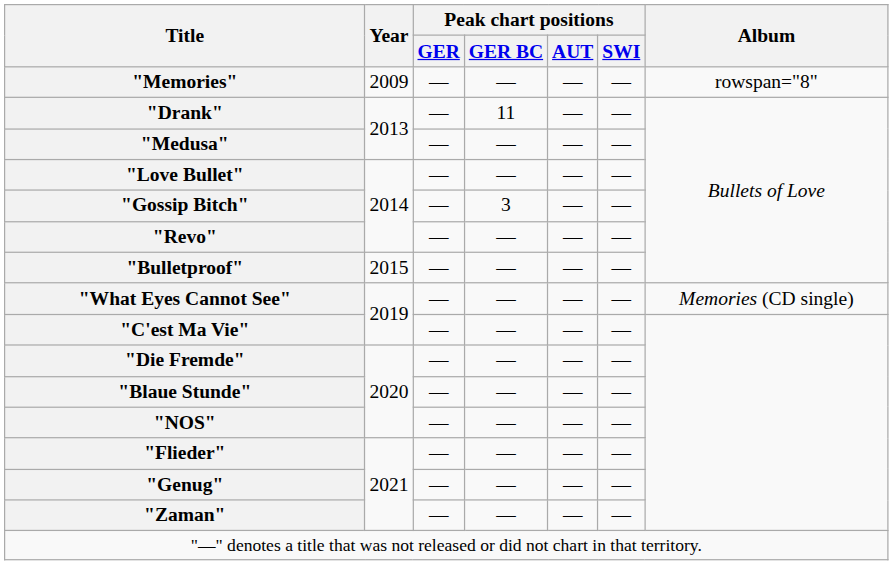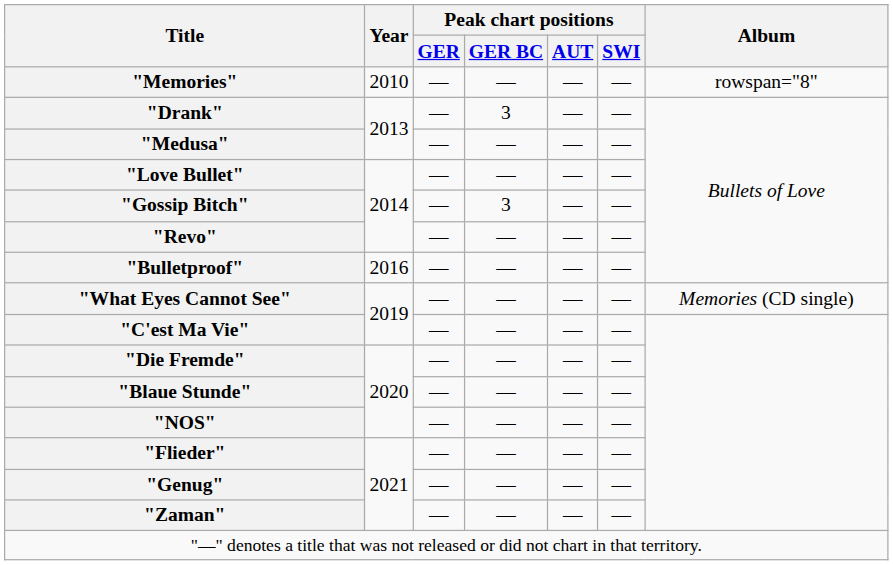(389, 81) 2009 -> (389, 81) 2010
(506, 112) 11 -> (506, 112) 3
(389, 267) 2015 -> (389, 267) 2016
